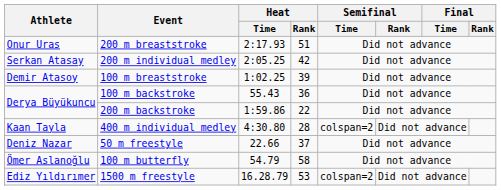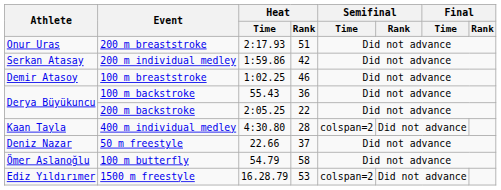(265, 61) 2:05.25 -> (265, 61) 1:59.86
(304, 77) 39 -> (304, 77) 46
(265, 110) 1:59.86 -> (265, 110) 2:05.25
